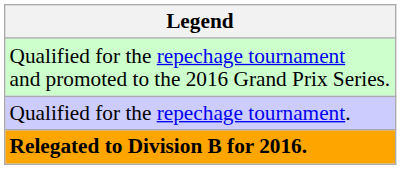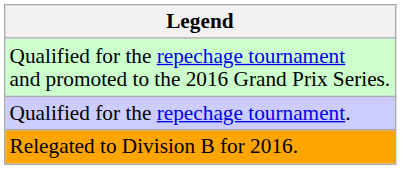(158, 146) bold -> (154, 146) normal
